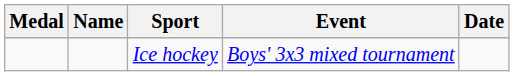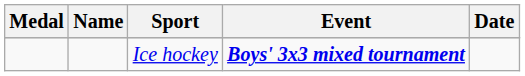(341, 54) normal -> (346, 54) bold
